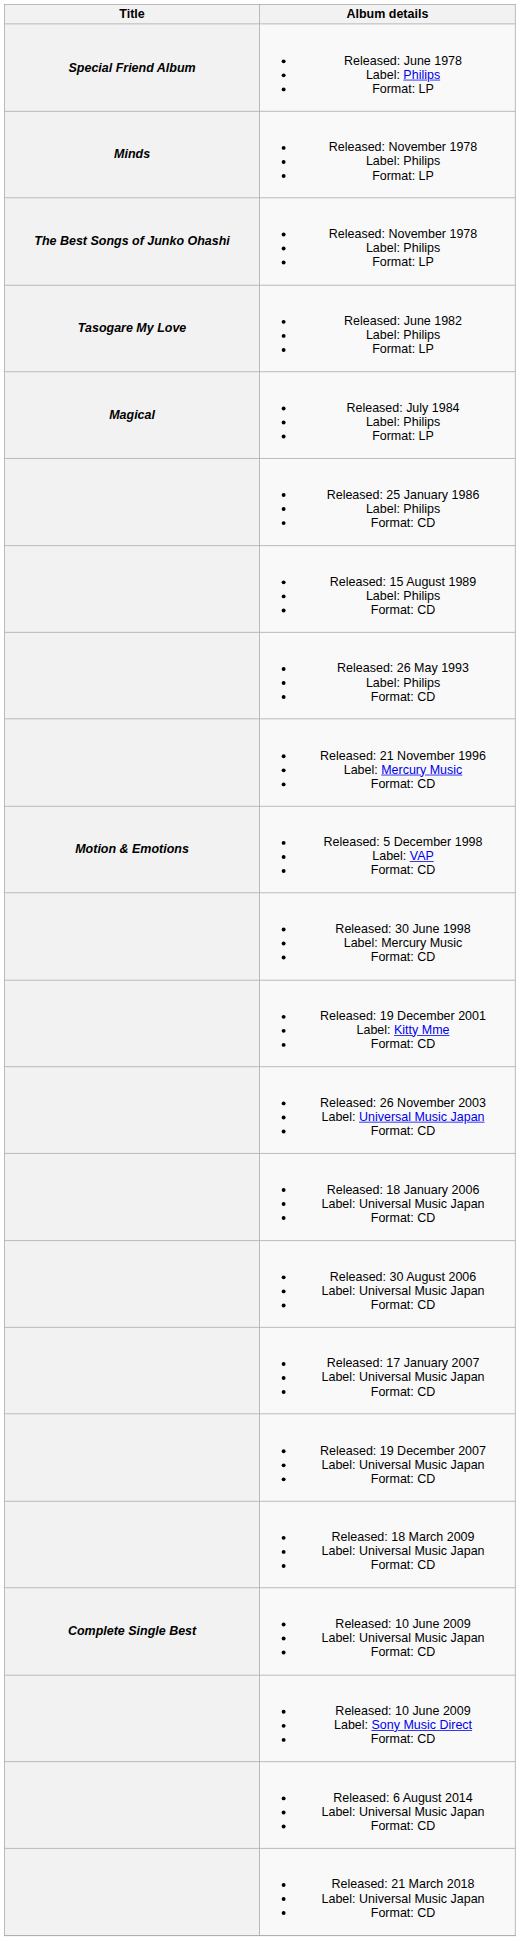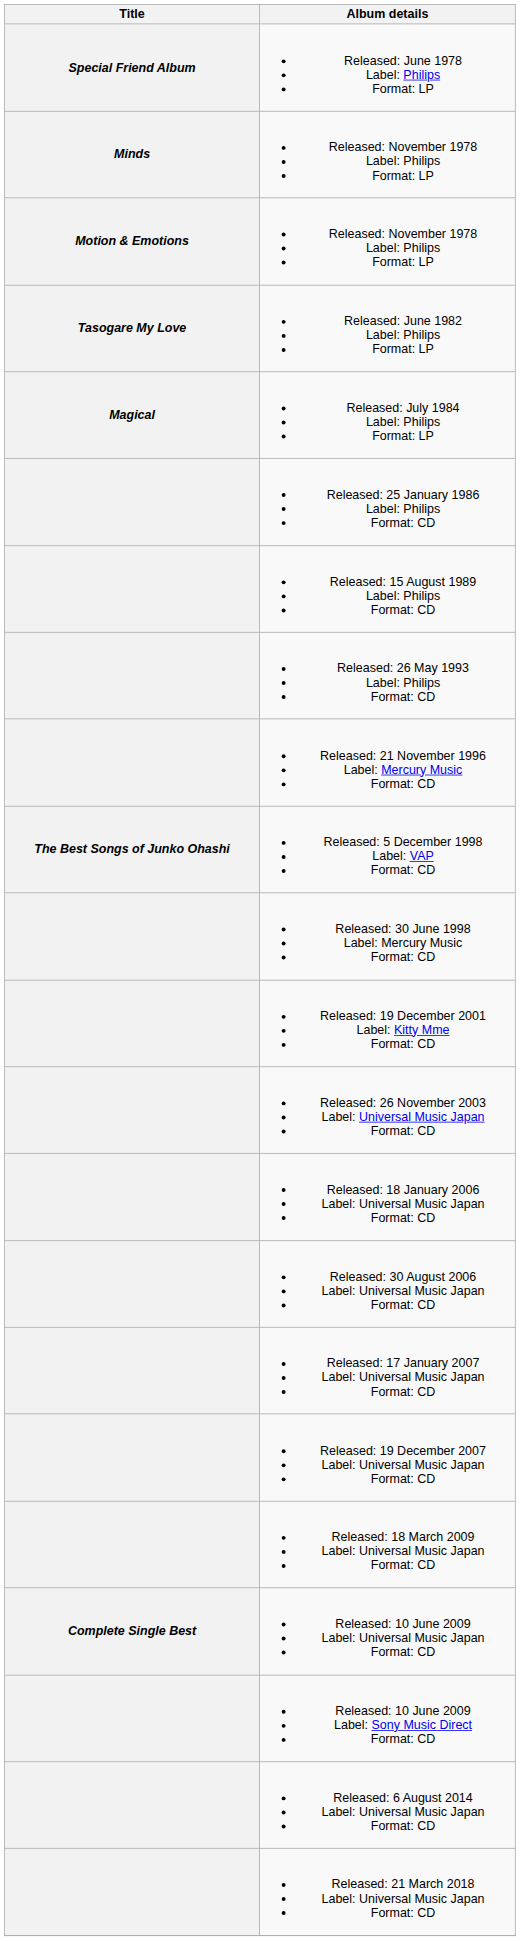(132, 241) The Best Songs of Junko Ohashi -> (132, 241) Motion & Emotions
(132, 849) Motion & Emotions -> (132, 849) The Best Songs of Junko Ohashi
